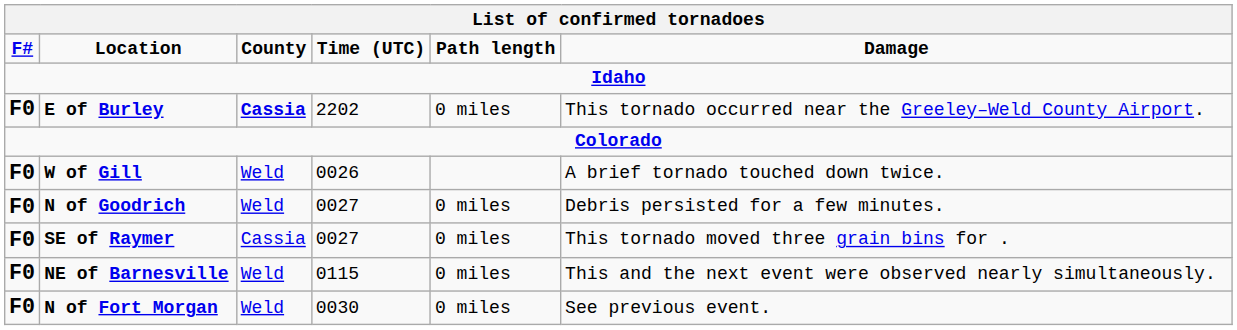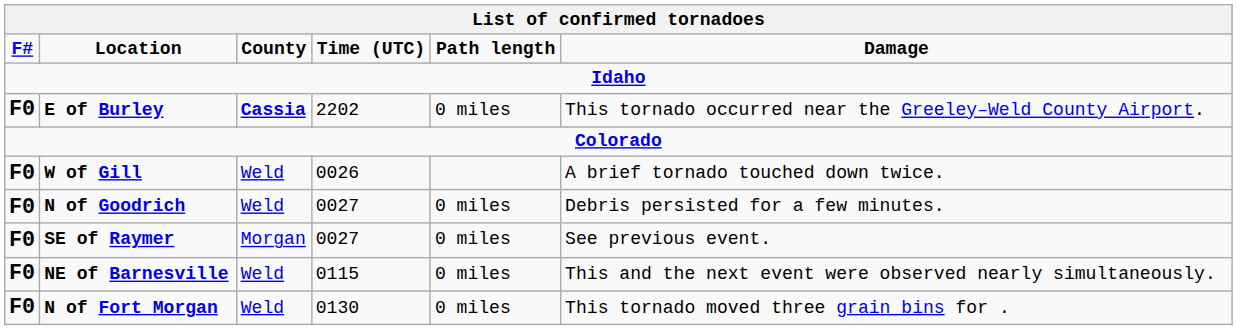(273, 240) Cassia -> (273, 240) Morgan
(787, 240) This tornado moved three grain bins for . -> (668, 240) See previous event.
(337, 307) 0030 -> (337, 307) 0130
(668, 307) See previous event. -> (787, 307) This tornado moved three grain bins for .
